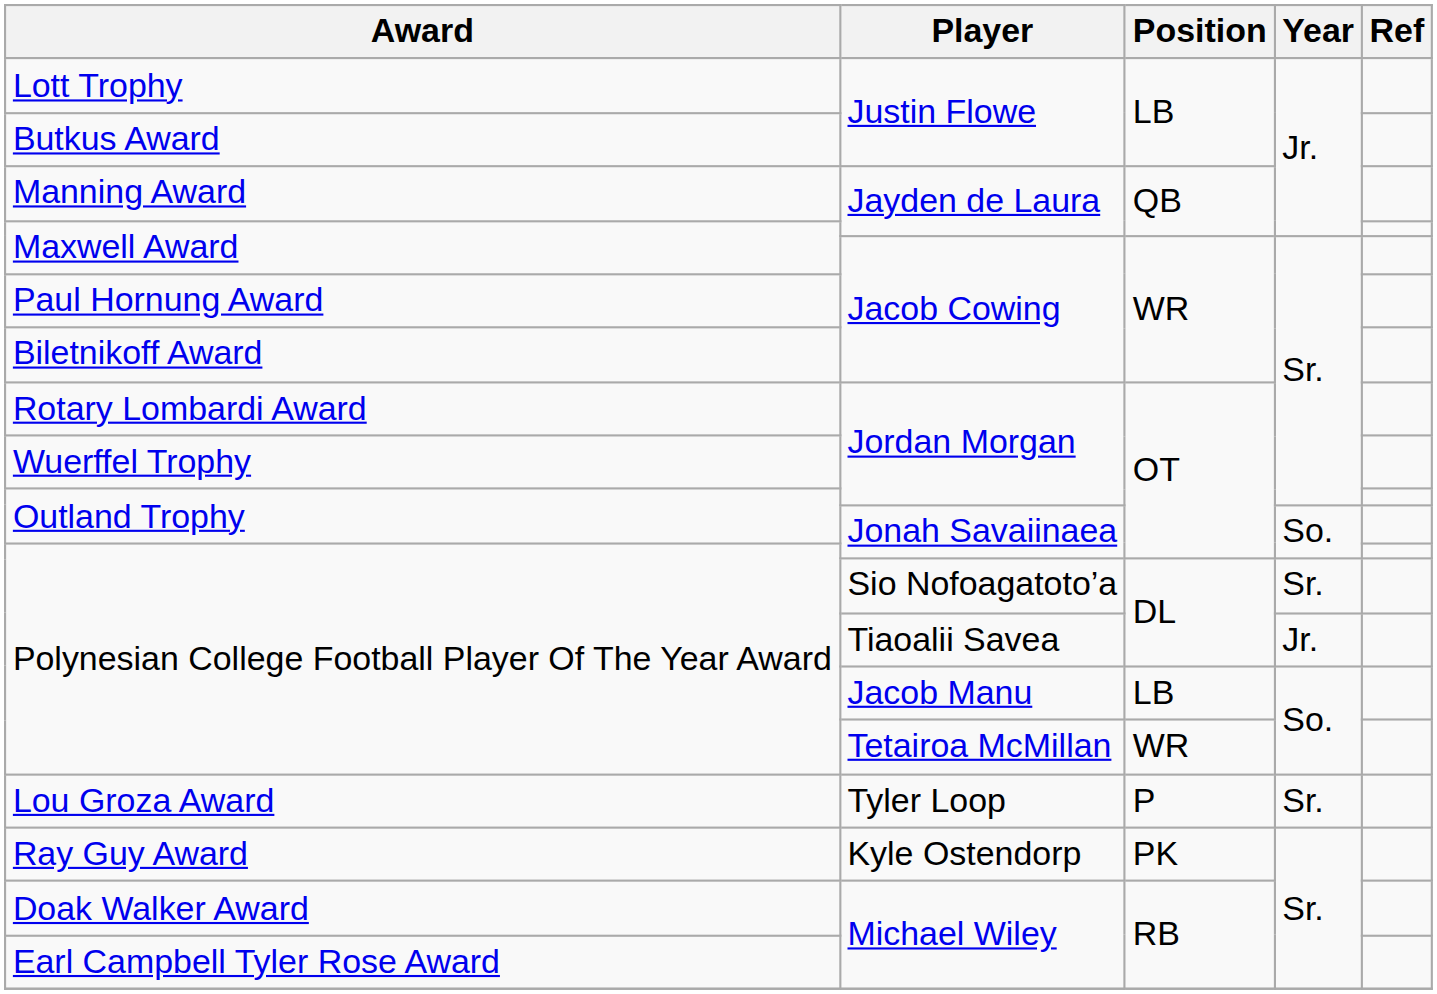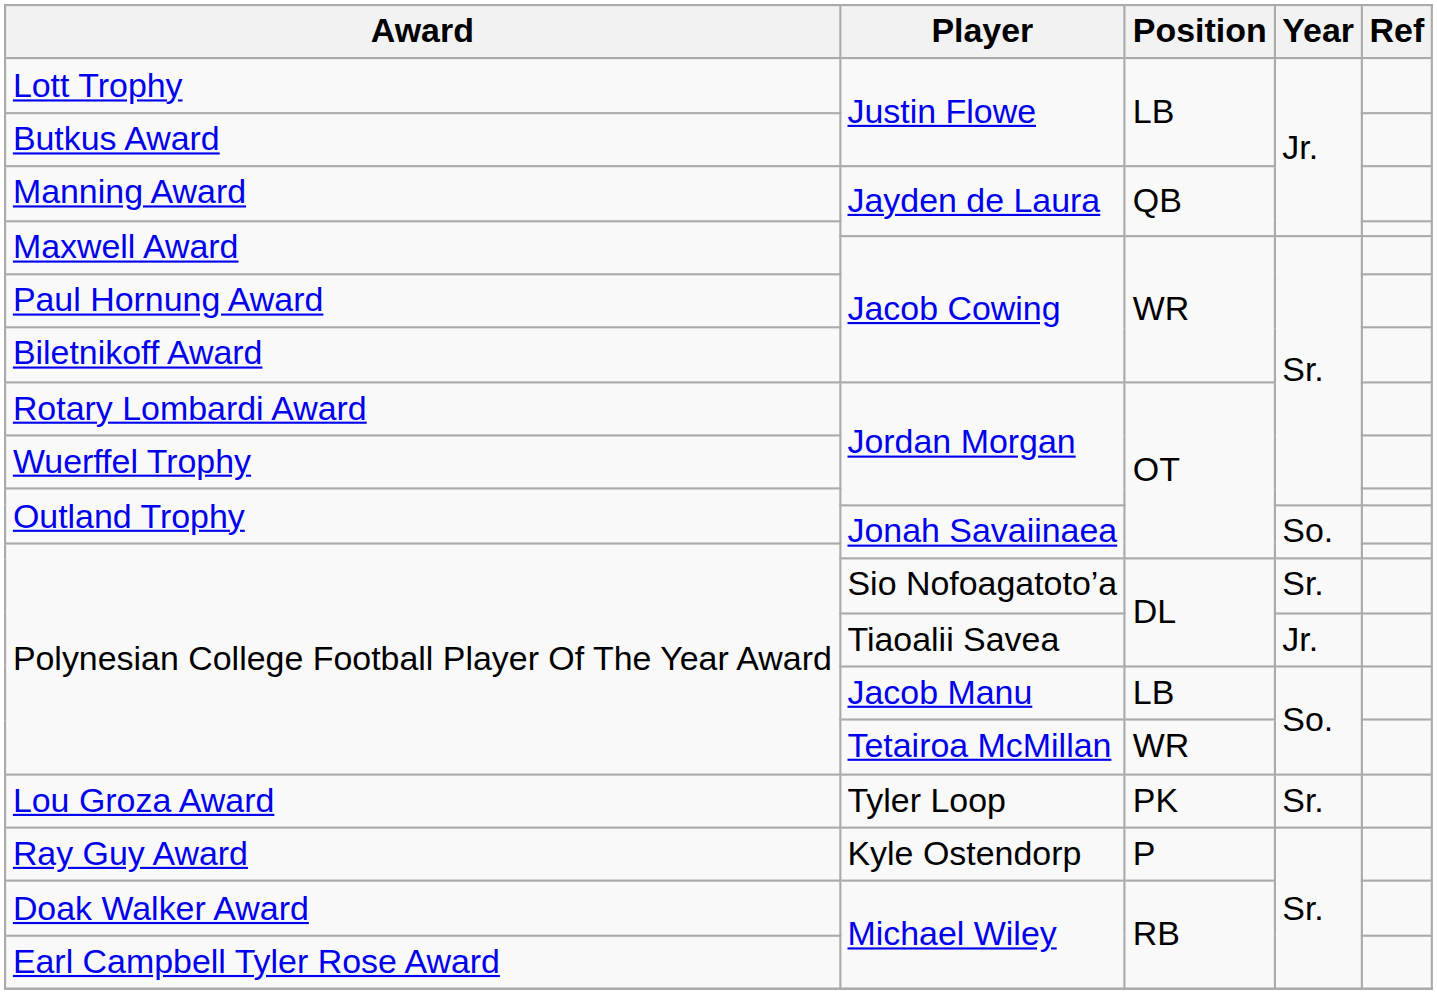(1144, 800) P -> (1155, 800) PK
(1155, 853) PK -> (1144, 853) P
